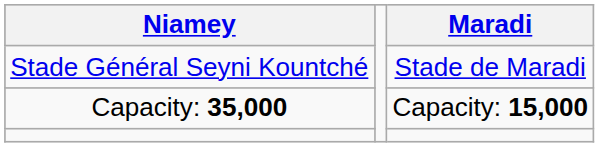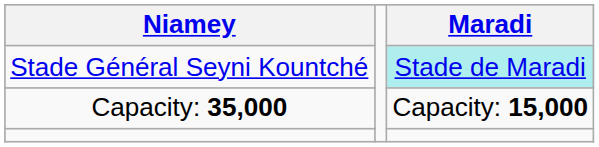(490, 66) no background -> (490, 66) paleturquoise background
